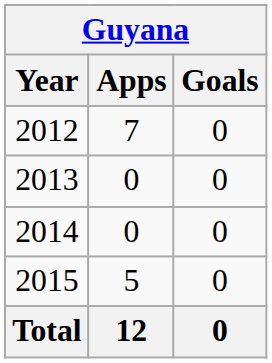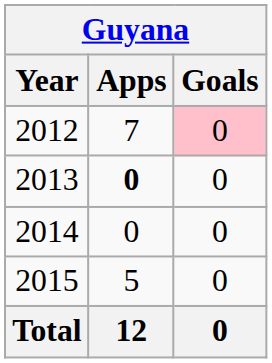(220, 130) no background -> (220, 130) pink background
(131, 180) normal -> (131, 180) bold
